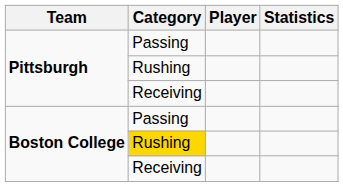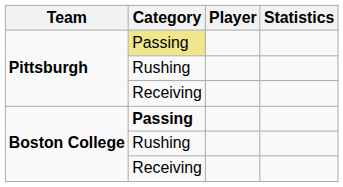(160, 43) no background -> (160, 43) khaki background
(160, 118) normal -> (163, 118) bold
(161, 143) gold background -> (161, 143) no background
